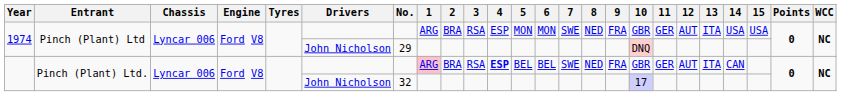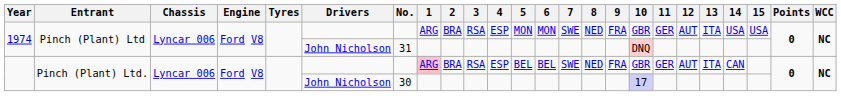(405, 47) 29 -> (405, 47) 31
(500, 65) bold -> (500, 65) normal
(405, 82) 32 -> (405, 82) 30
